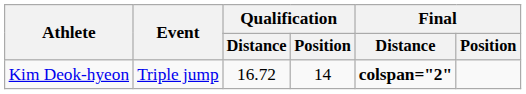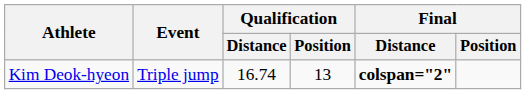(257, 74) 16.72 -> (257, 74) 16.74
(323, 74) 14 -> (323, 74) 13
